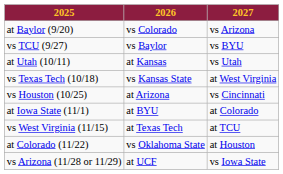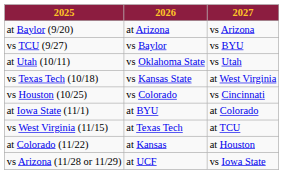(152, 29) vs Colorado -> (148, 29) at Arizona
(146, 62) at Kansas -> (166, 62) vs Oklahoma State
(148, 95) at Arizona -> (152, 95) vs Colorado
(166, 144) vs Oklahoma State -> (146, 144) at Kansas
